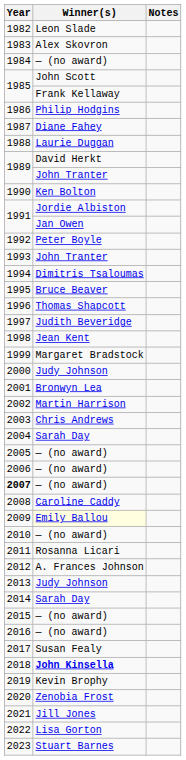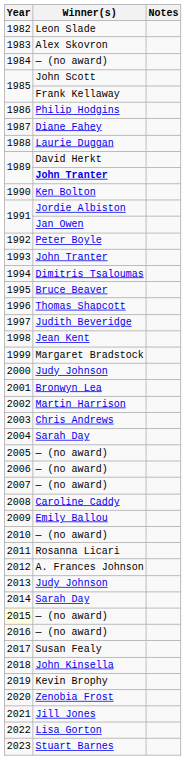(72, 176) normal -> (72, 176) bold
(19, 486) bold -> (19, 486) normal
(72, 518) lightyellow background -> (72, 518) no background
(19, 616) no background -> (19, 616) lightyellow background
(75, 665) bold -> (75, 665) normal
